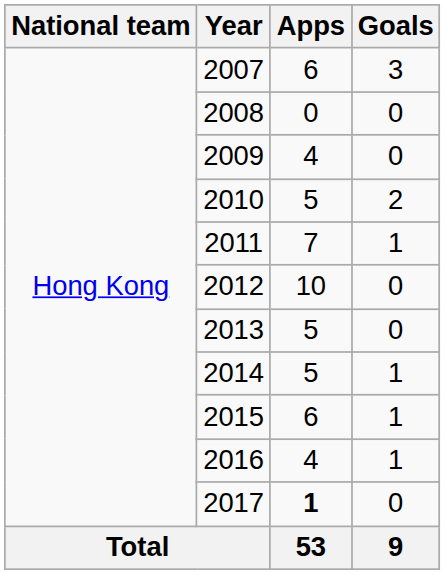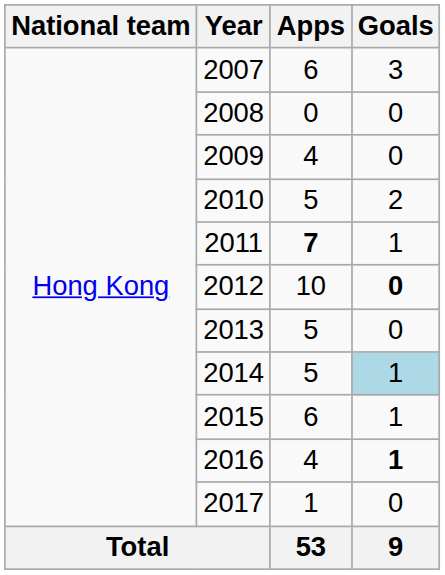(311, 243) normal -> (311, 243) bold
(396, 286) normal -> (396, 286) bold
(396, 373) no background -> (396, 373) lightblue background
(396, 460) normal -> (396, 460) bold
(311, 503) bold -> (311, 503) normal
